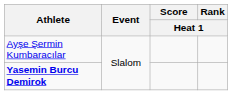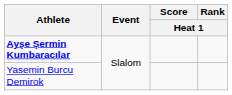(36, 49) normal -> (38, 49) bold
(42, 76) bold -> (40, 76) normal
